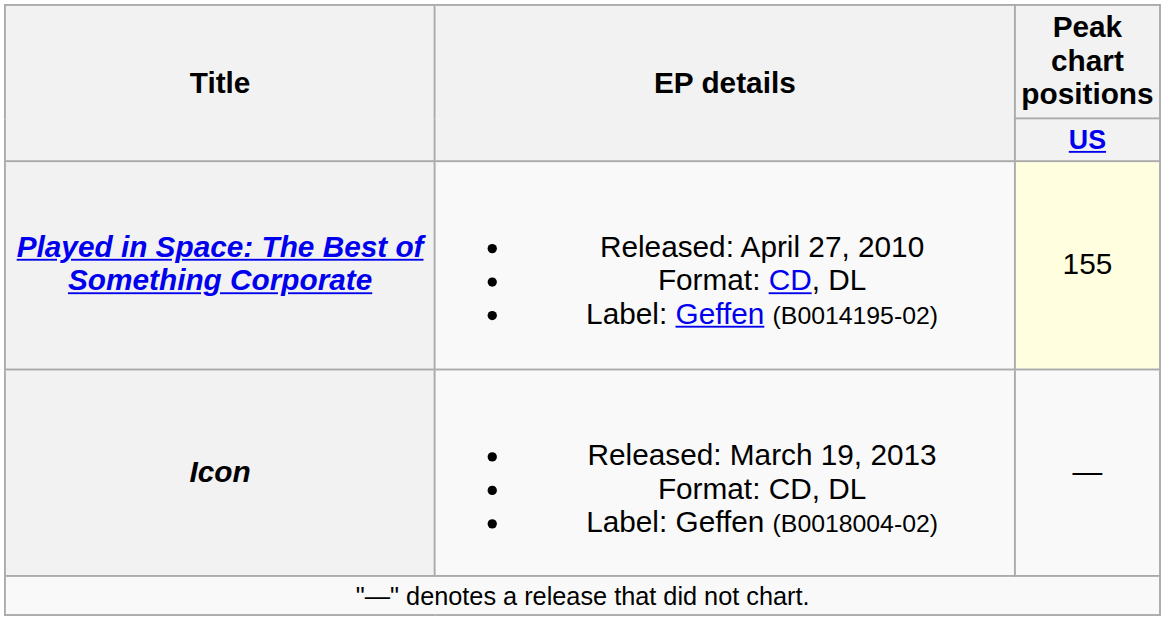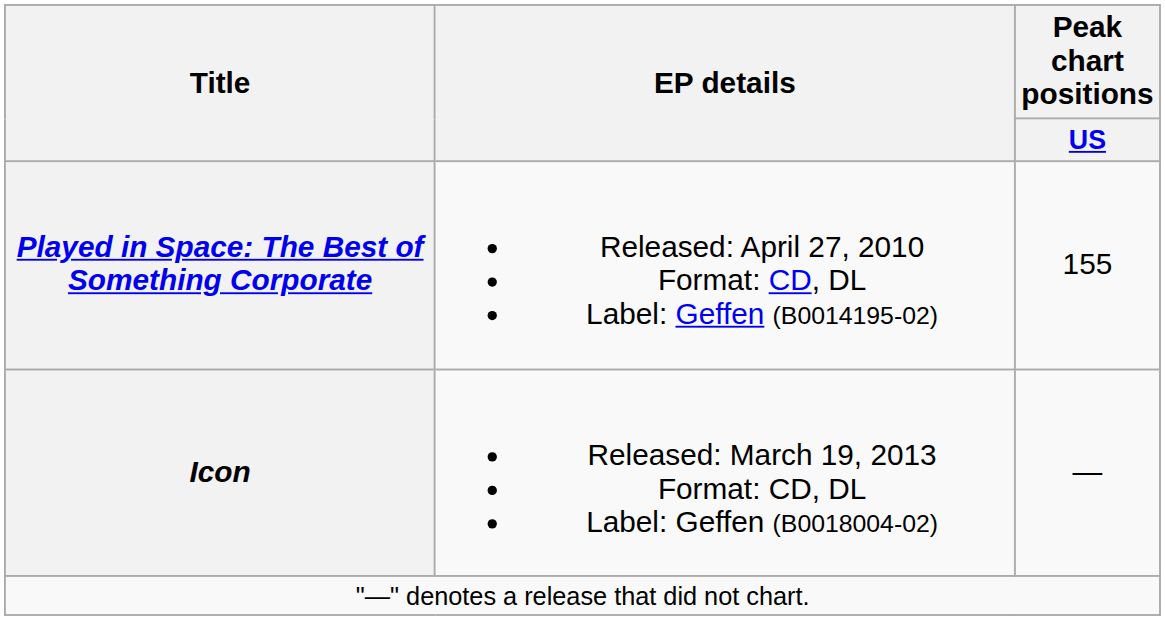(1087, 264) lightyellow background -> (1087, 264) no background
